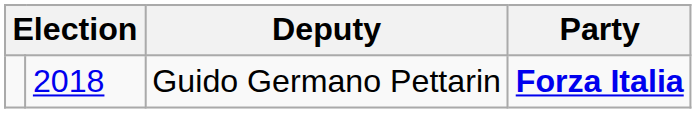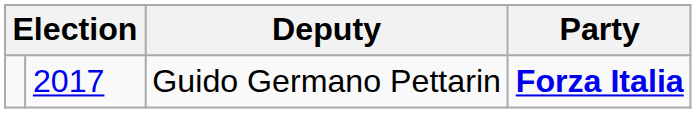(69, 81) 2018 -> (69, 81) 2017
